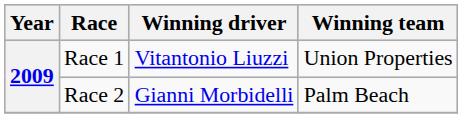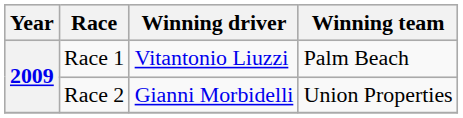(378, 58) Union Properties -> (356, 58) Palm Beach
(356, 94) Palm Beach -> (378, 94) Union Properties
